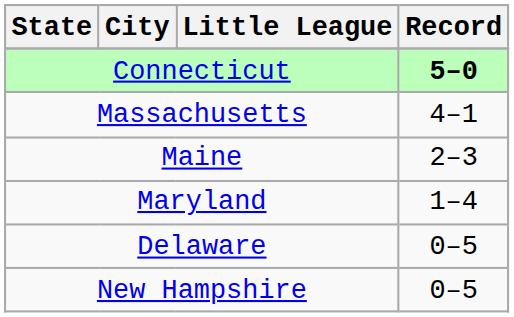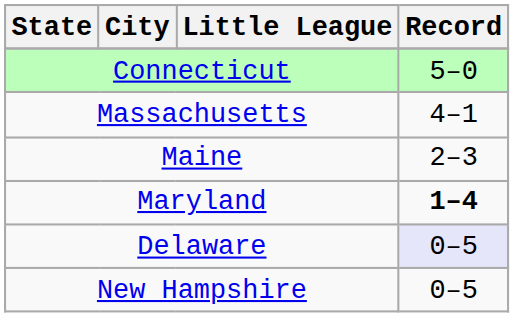(454, 71) bold -> (454, 71) normal
(454, 202) normal -> (454, 202) bold
(454, 246) no background -> (454, 246) lavender background
